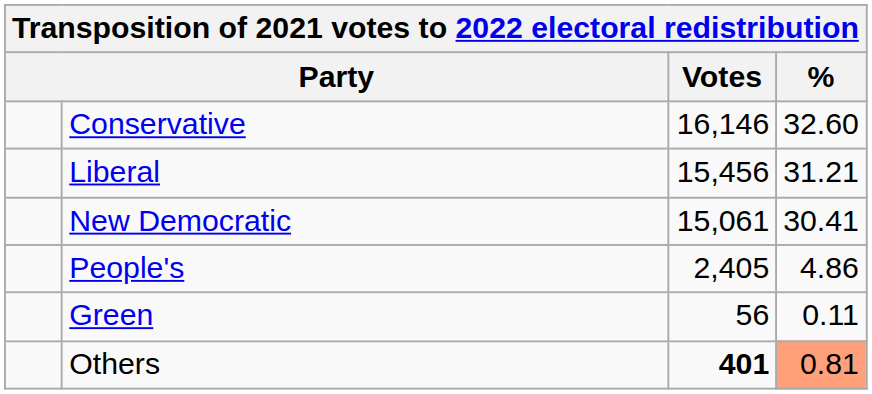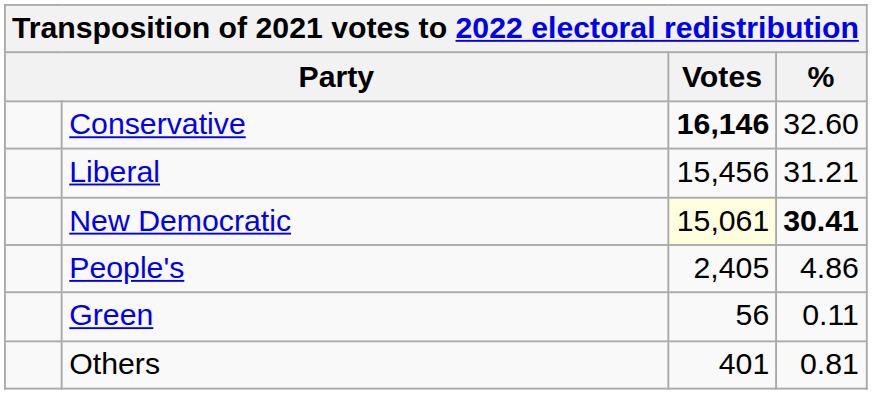(723, 124) normal -> (723, 124) bold
(723, 220) no background -> (723, 220) lightyellow background
(821, 220) normal -> (821, 220) bold
(744, 364) bold -> (744, 364) normal
(829, 364) lightsalmon background -> (829, 364) no background
